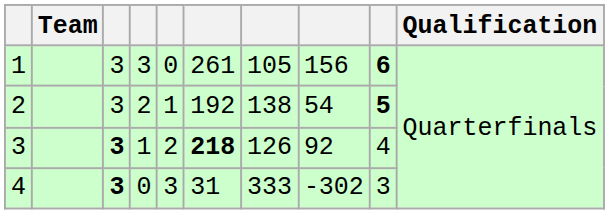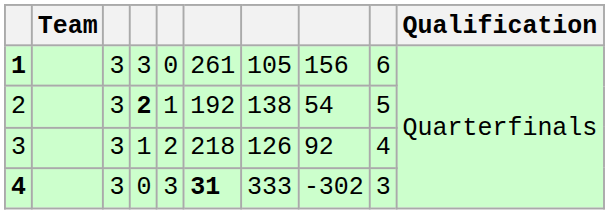(18, 66) normal -> (18, 66) bold
(383, 66) bold -> (383, 66) normal
(144, 107) normal -> (144, 107) bold
(383, 107) bold -> (383, 107) normal
(117, 147) bold -> (117, 147) normal
(213, 147) bold -> (213, 147) normal
(18, 188) normal -> (18, 188) bold
(117, 188) bold -> (117, 188) normal
(205, 188) normal -> (205, 188) bold
